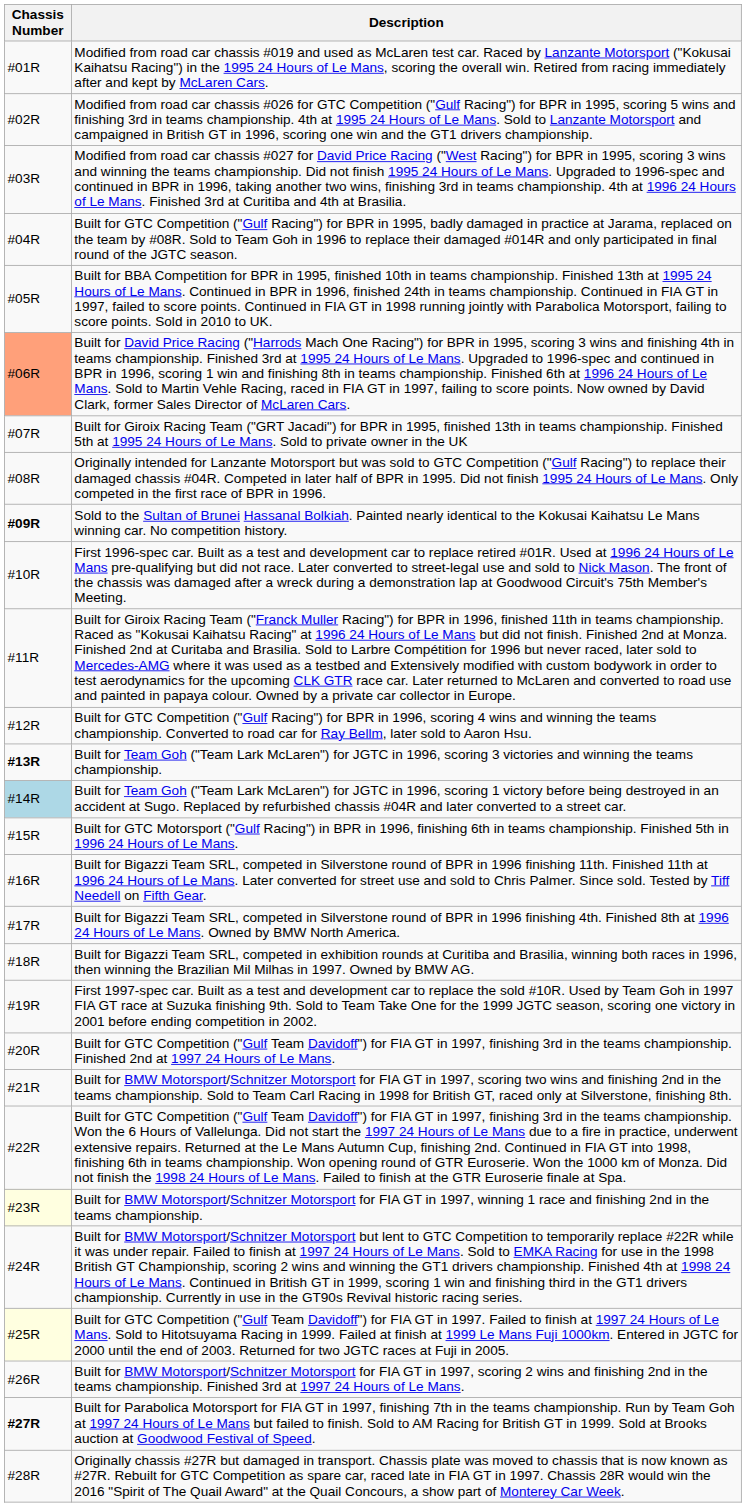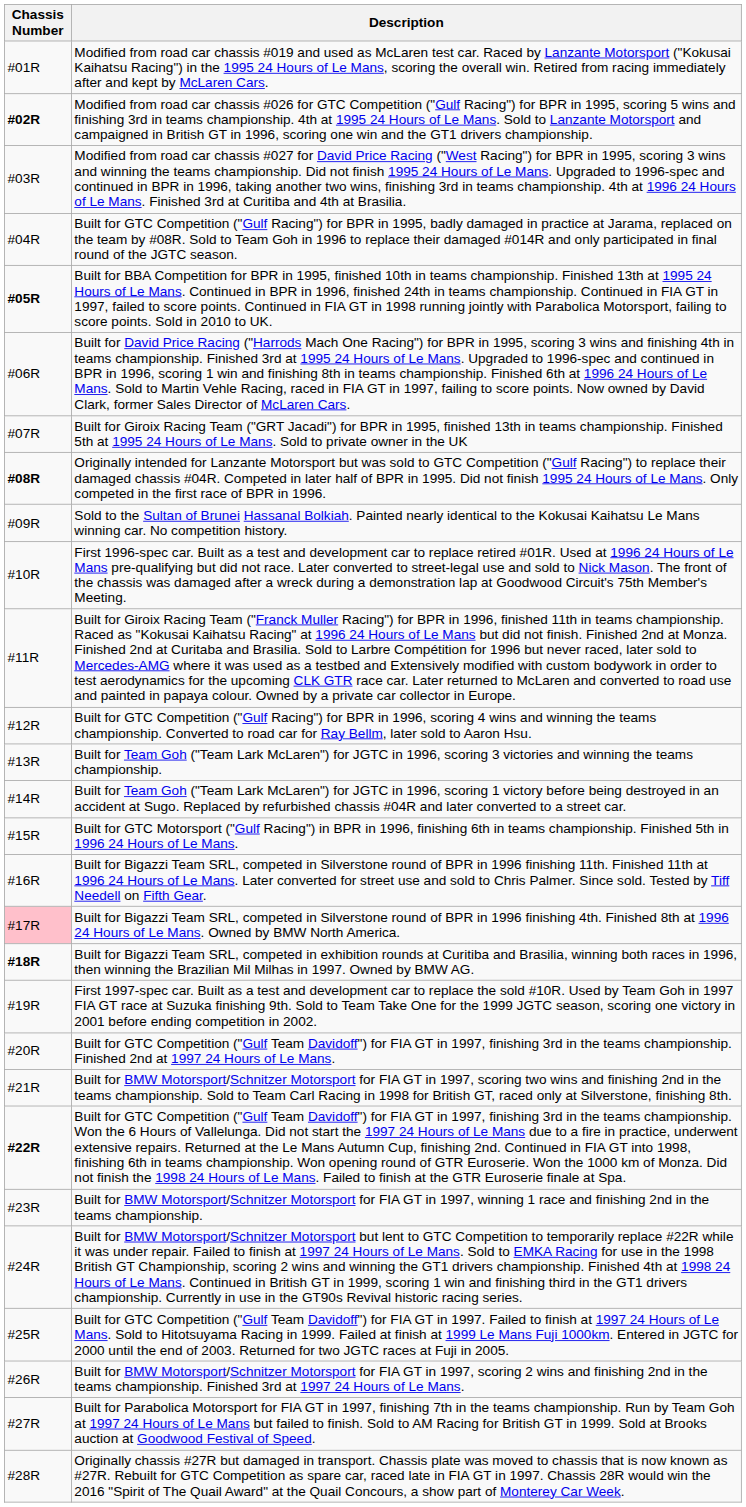(24, 119) normal -> (24, 119) bold
(24, 299) normal -> (24, 299) bold
(24, 374) lightsalmon background -> (24, 374) no background
(24, 478) normal -> (24, 478) bold
(24, 523) bold -> (24, 523) normal
(24, 762) bold -> (24, 762) normal
(24, 799) lightblue background -> (24, 799) no background
(24, 925) no background -> (24, 925) pink background
(24, 961) normal -> (24, 961) bold
(24, 1147) normal -> (24, 1147) bold
(24, 1207) lightyellow background -> (24, 1207) no background
(24, 1334) lightyellow background -> (24, 1334) no background
(24, 1423) bold -> (24, 1423) normal
